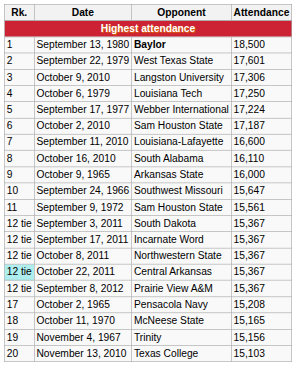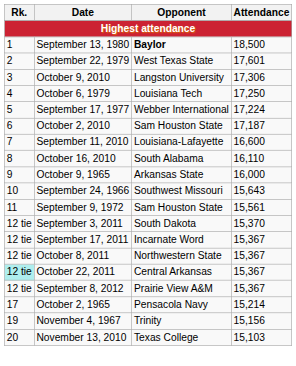(249, 191) 15,647 -> (249, 191) 15,643
(249, 223) 15,367 -> (249, 223) 15,370
(249, 304) 15,208 -> (249, 304) 15,214
- row: (76, 321)
